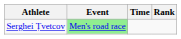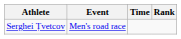(97, 26) lightgreen background -> (97, 26) no background
